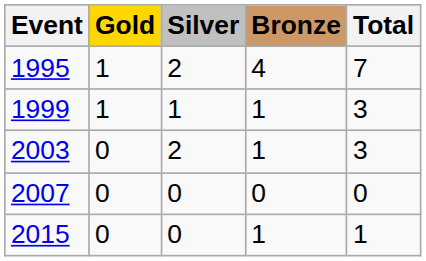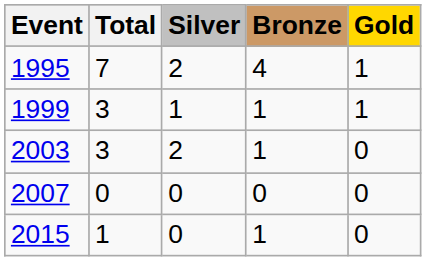columns swapped: (125, 25) <-> (384, 25)
